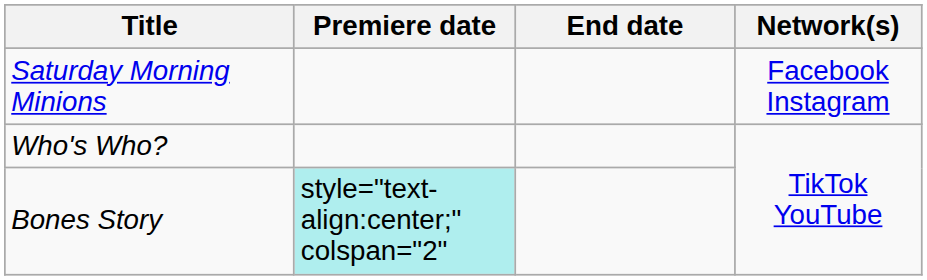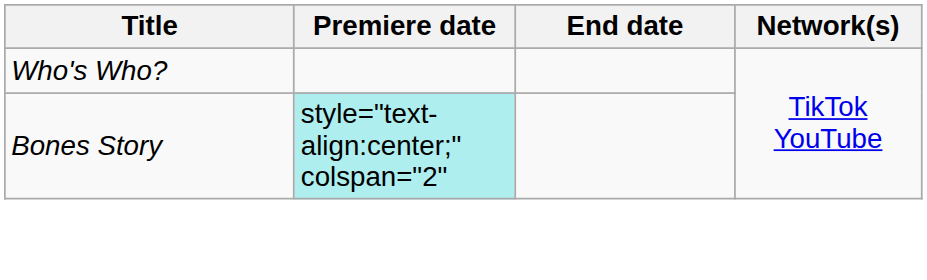- row: (120, 85)
